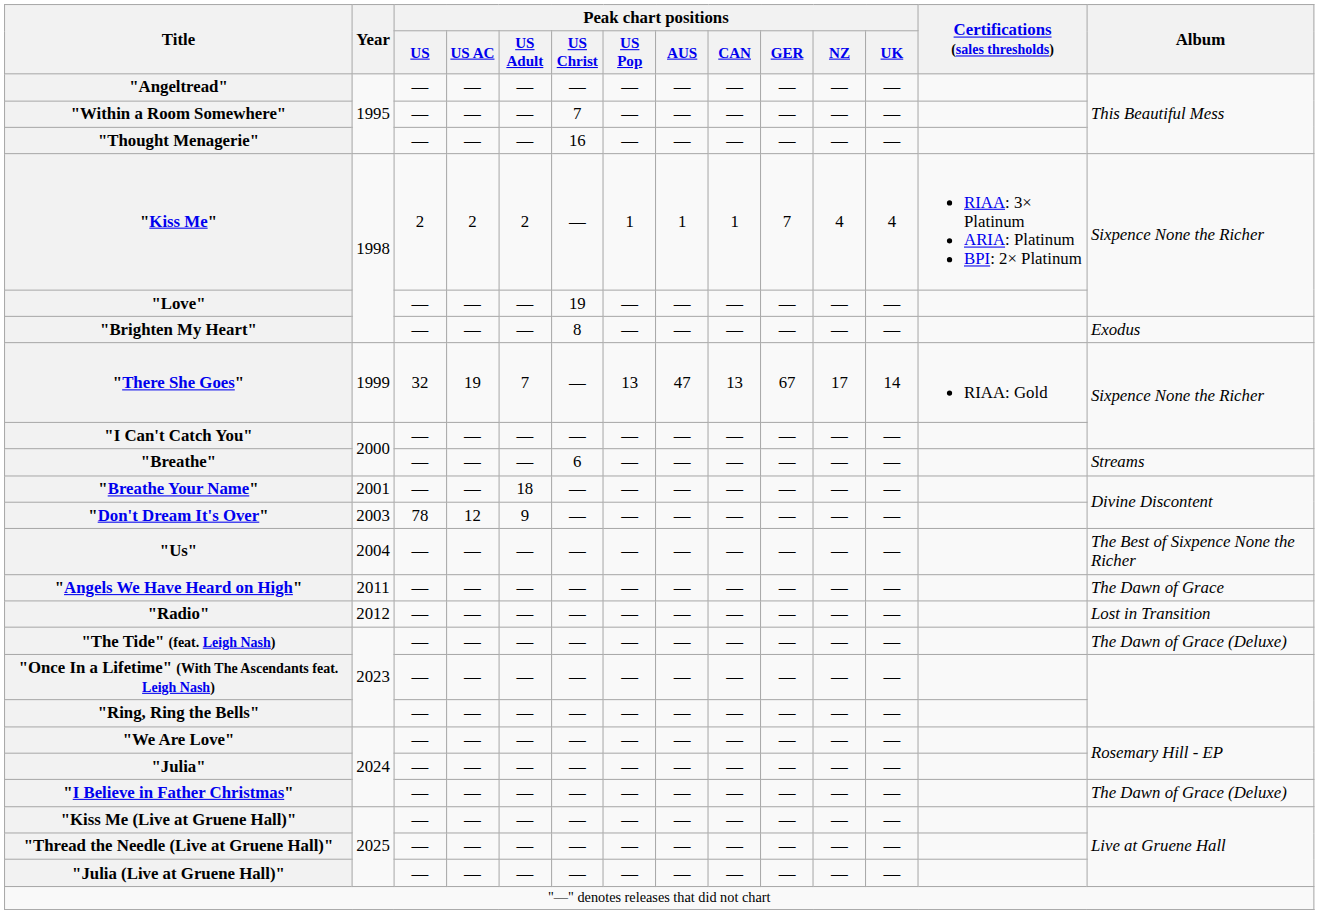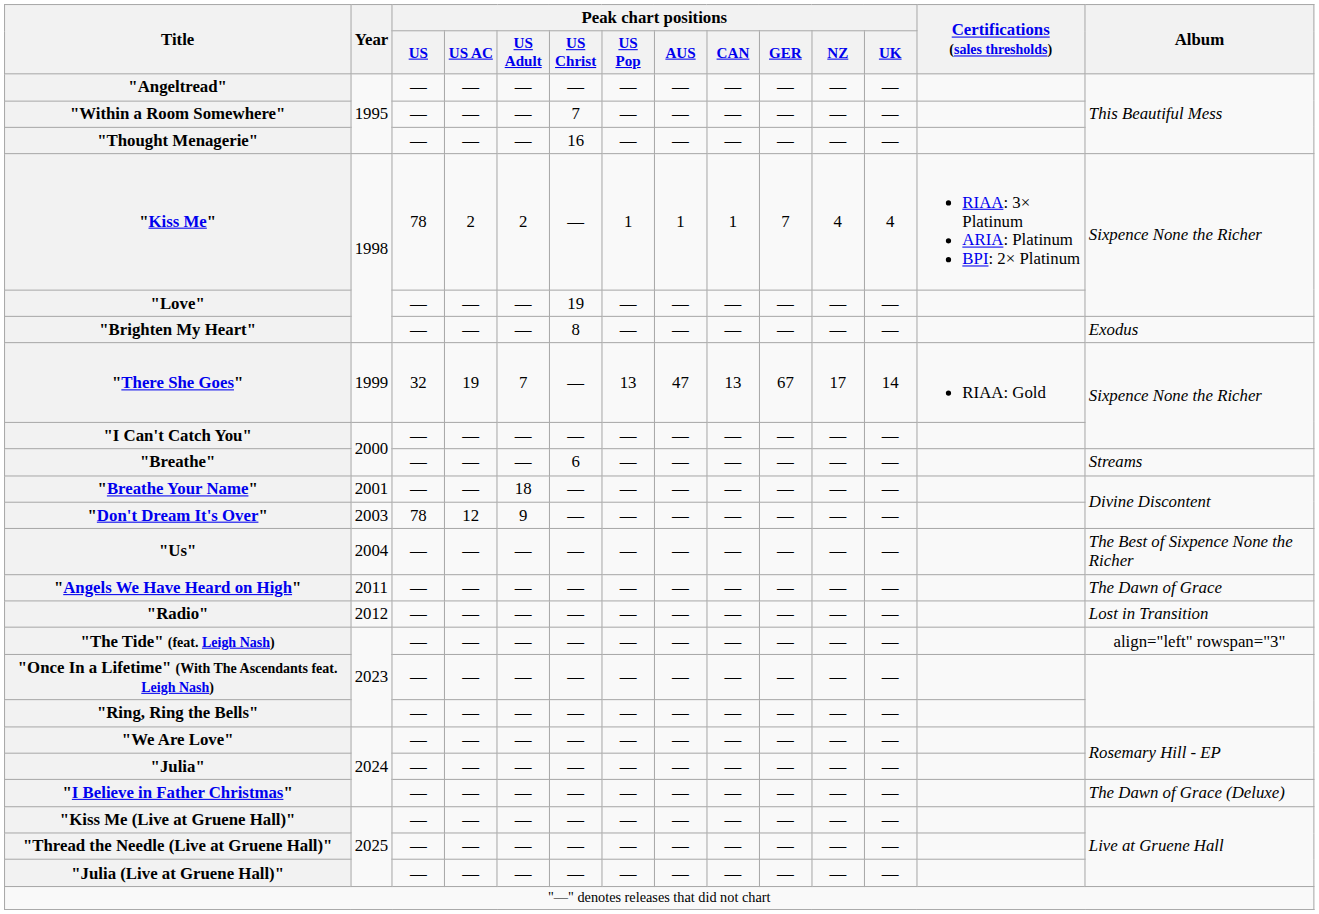(420, 221) 2 -> (418, 221) 78
(1189, 640) The Dawn of Grace (Deluxe) -> (1199, 640) align="left" rowspan="3"
